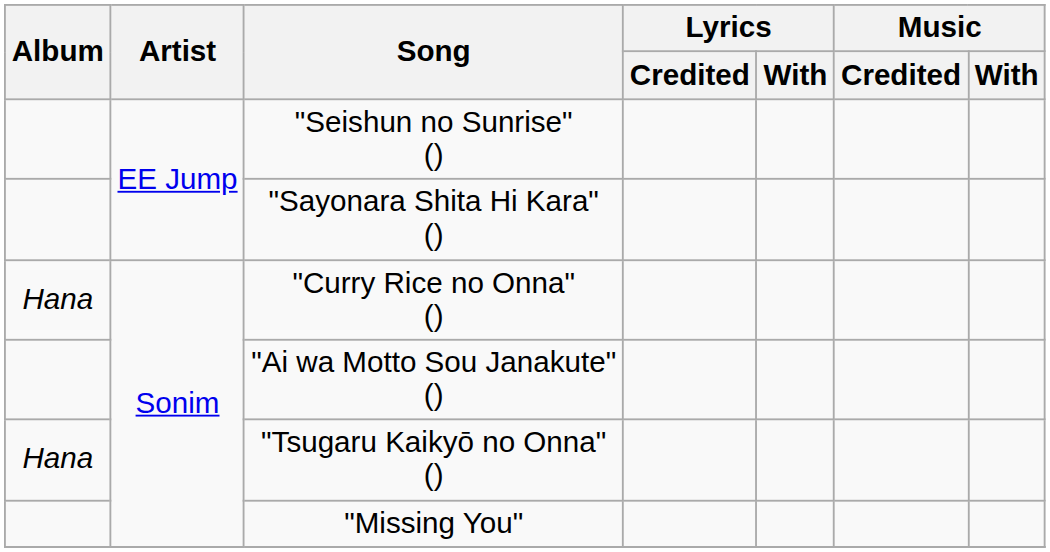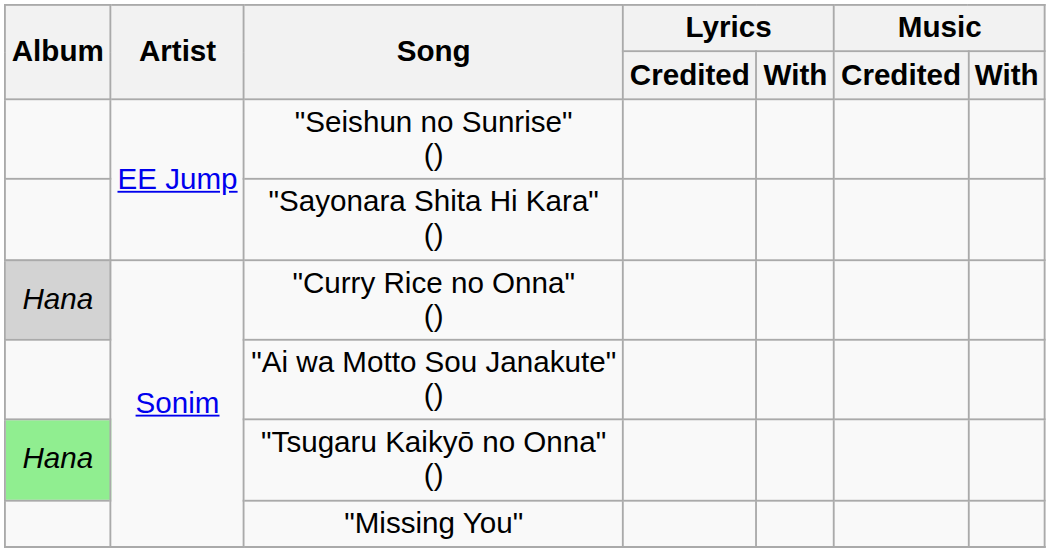(58, 298) no background -> (58, 298) lightgrey background
(58, 459) no background -> (58, 459) lightgreen background
